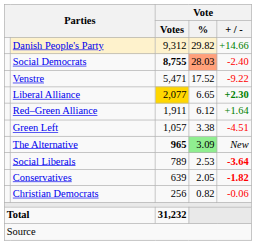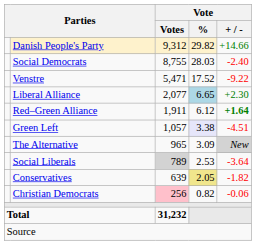(175, 62) bold -> (175, 62) normal
(203, 62) lightsalmon background -> (203, 62) no background
(175, 95) gold background -> (175, 95) no background
(205, 95) no background -> (205, 95) lightblue background
(237, 95) bold -> (237, 95) normal
(237, 111) normal -> (237, 111) bold
(205, 128) no background -> (205, 128) lavender background
(179, 144) bold -> (179, 144) normal
(205, 144) lightgreen background -> (205, 144) no background
(239, 144) no background -> (239, 144) lightgrey background
(179, 161) no background -> (179, 161) lightgrey background
(238, 161) bold -> (238, 161) normal
(205, 177) no background -> (205, 177) khaki background
(238, 177) bold -> (238, 177) normal
(179, 194) no background -> (179, 194) pink background
